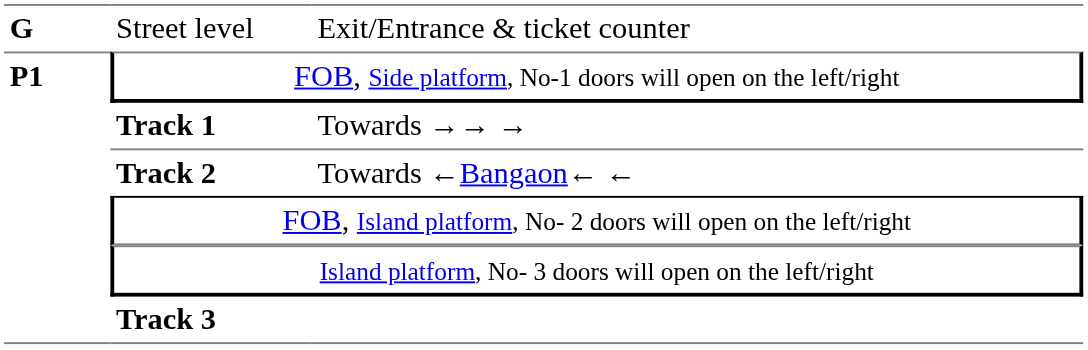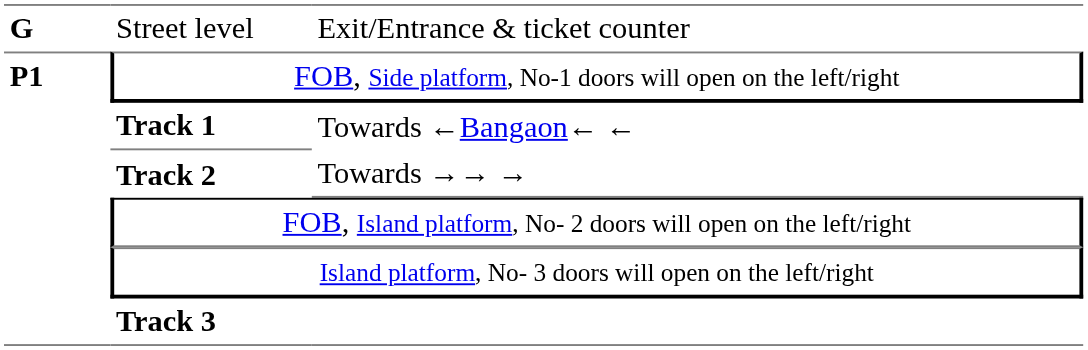(423, 125) Towards →→ → -> (477, 126) Towards ←Bangaon← ←
(477, 172) Towards ←Bangaon← ← -> (423, 172) Towards →→ →
